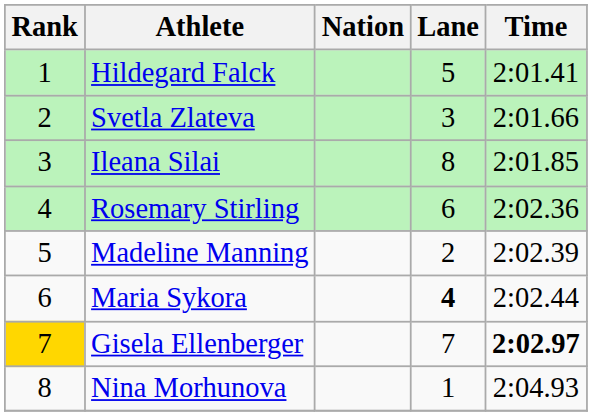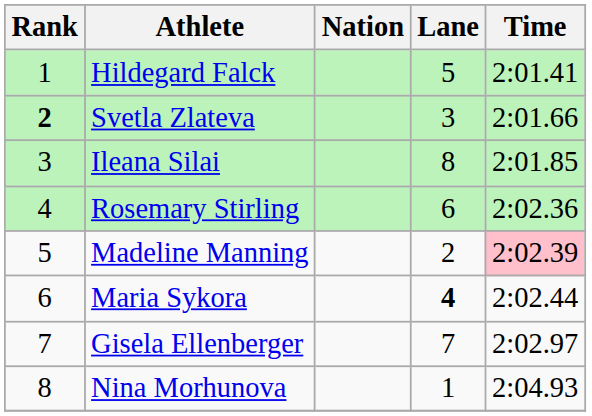(45, 117) normal -> (45, 117) bold
(536, 252) no background -> (535, 252) pink background
(45, 343) gold background -> (45, 343) no background
(536, 343) bold -> (535, 343) normal
